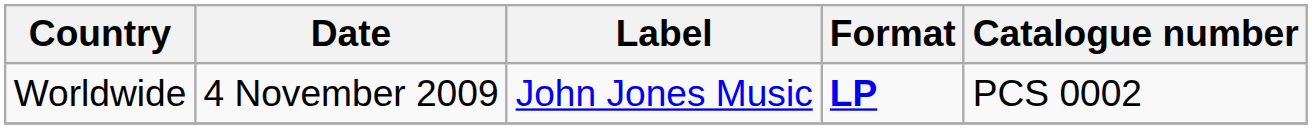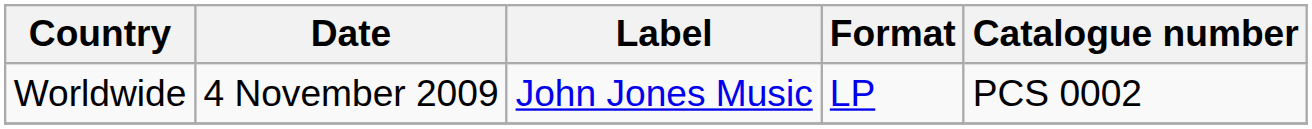(854, 92) bold -> (853, 92) normal
